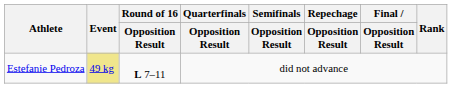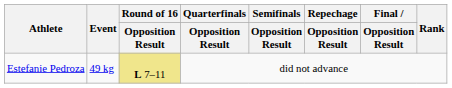(102, 68) khaki background -> (102, 68) no background
(150, 74) no background -> (150, 74) khaki background
